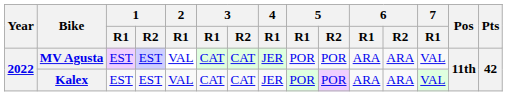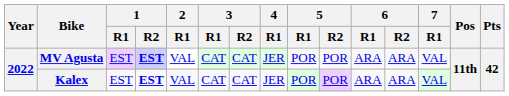(151, 58) normal -> (151, 58) bold
(151, 80) normal -> (151, 80) bold
